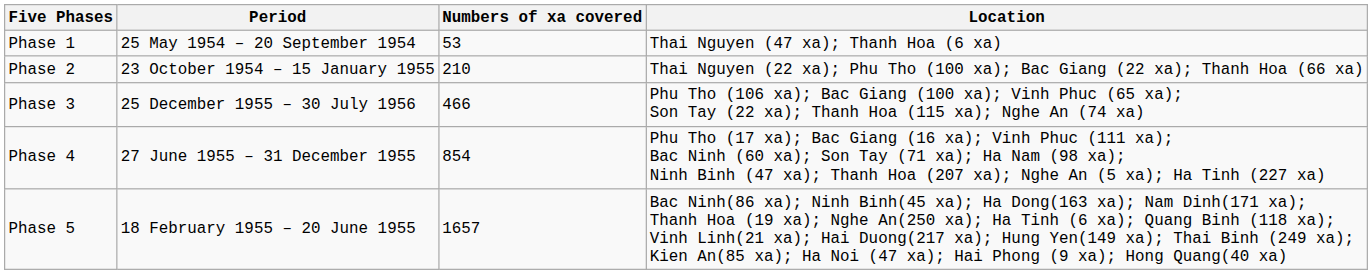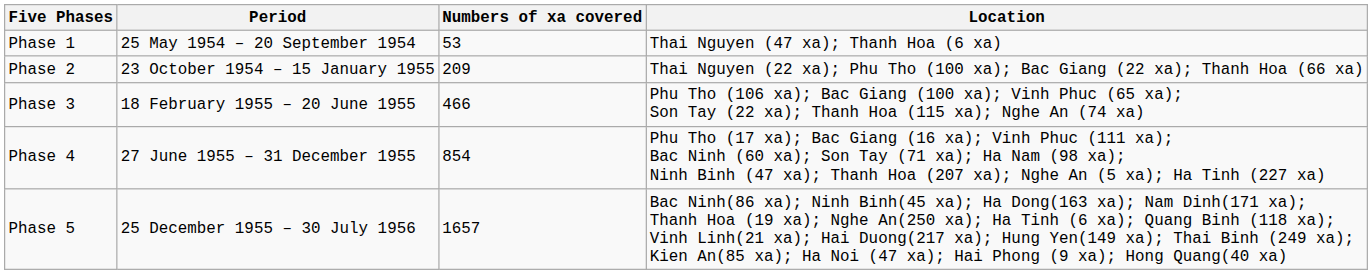(457, 69) 210 -> (457, 69) 209
(268, 104) 25 December 1955 – 30 July 1956 -> (268, 104) 18 February 1955 – 20 June 1955
(268, 229) 18 February 1955 – 20 June 1955 -> (268, 229) 25 December 1955 – 30 July 1956
